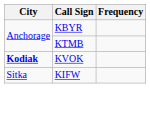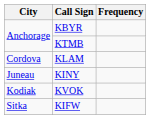+ row: (69, 59)
+ row: (67, 75)
(22, 59) bold -> (21, 91) normal
